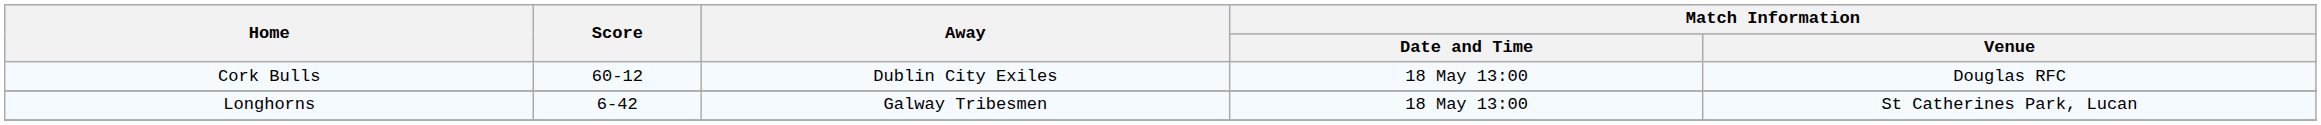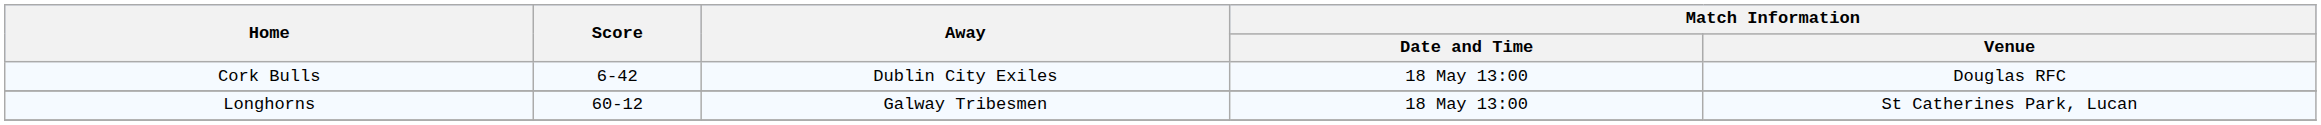(617, 76) 60-12 -> (617, 76) 6-42
(617, 105) 6-42 -> (617, 105) 60-12
